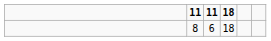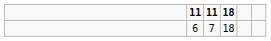(195, 29) 8 -> (195, 29) 6
(212, 29) 6 -> (212, 29) 7
